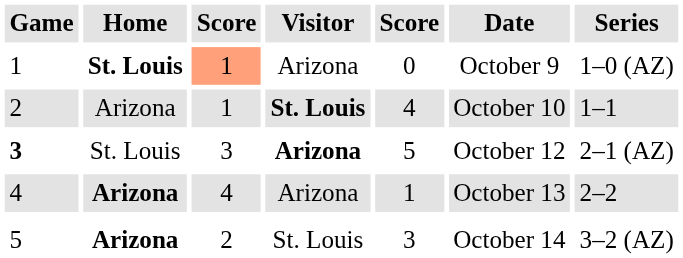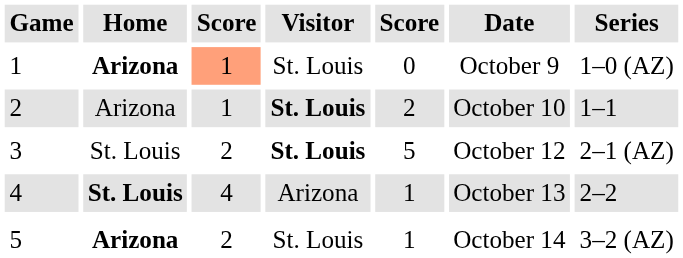(135, 65) St. Louis -> (135, 65) Arizona
(318, 65) Arizona -> (318, 65) St. Louis
(409, 108) 4 -> (409, 108) 2
(16, 150) bold -> (16, 150) normal
(227, 150) 3 -> (227, 150) 2
(318, 150) Arizona -> (318, 150) St. Louis
(135, 192) Arizona -> (135, 192) St. Louis
(409, 239) 3 -> (409, 239) 1
